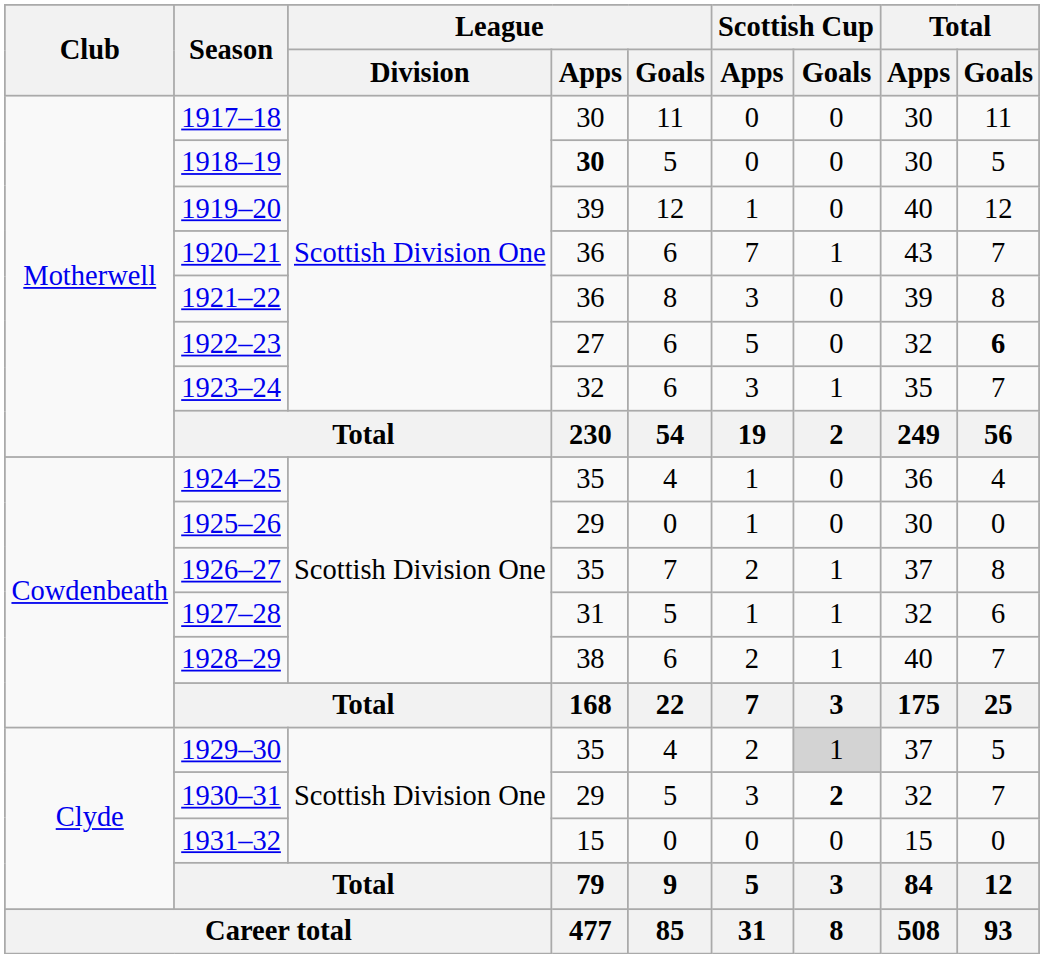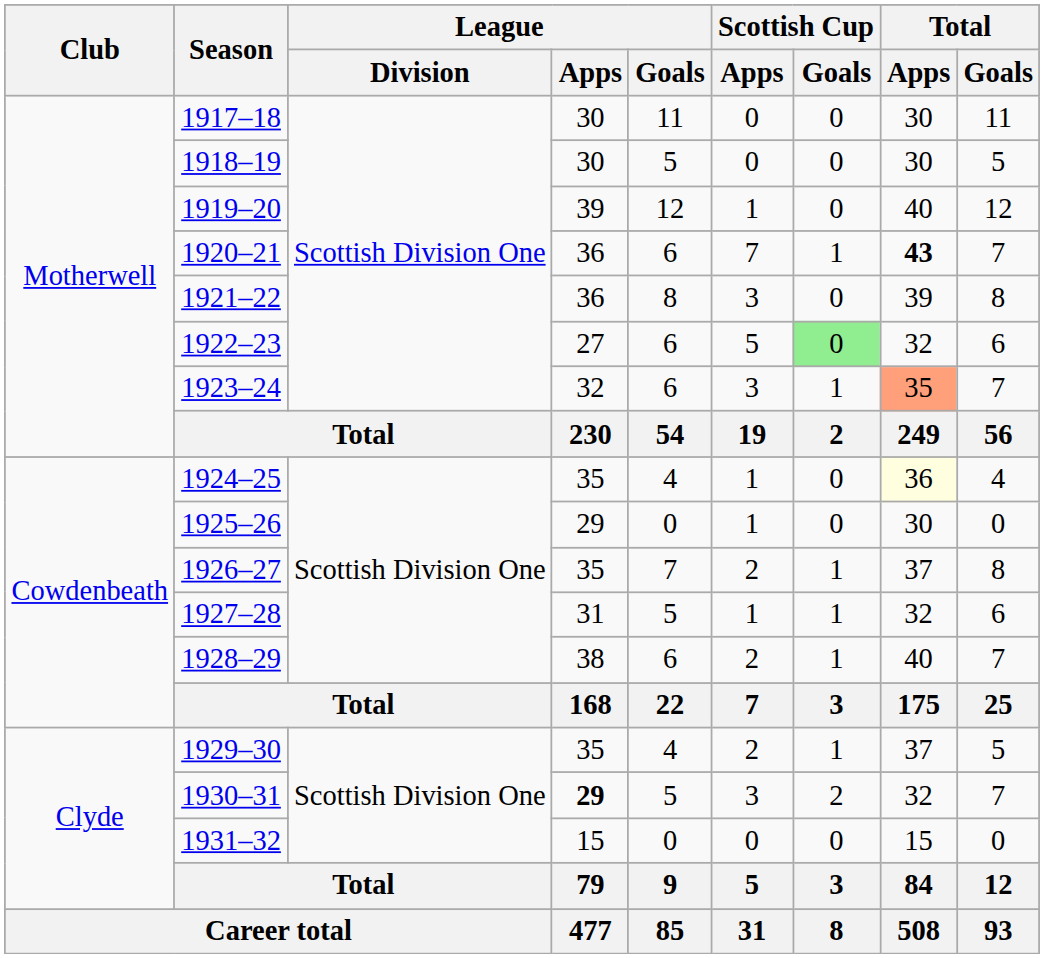(590, 162) bold -> (590, 162) normal
(919, 252) normal -> (919, 252) bold
(836, 343) no background -> (836, 343) lightgreen background
(998, 343) bold -> (998, 343) normal
(919, 388) no background -> (919, 388) lightsalmon background
(919, 478) no background -> (919, 478) lightyellow background
(836, 749) lightgrey background -> (836, 749) no background
(590, 794) normal -> (590, 794) bold
(836, 794) bold -> (836, 794) normal
